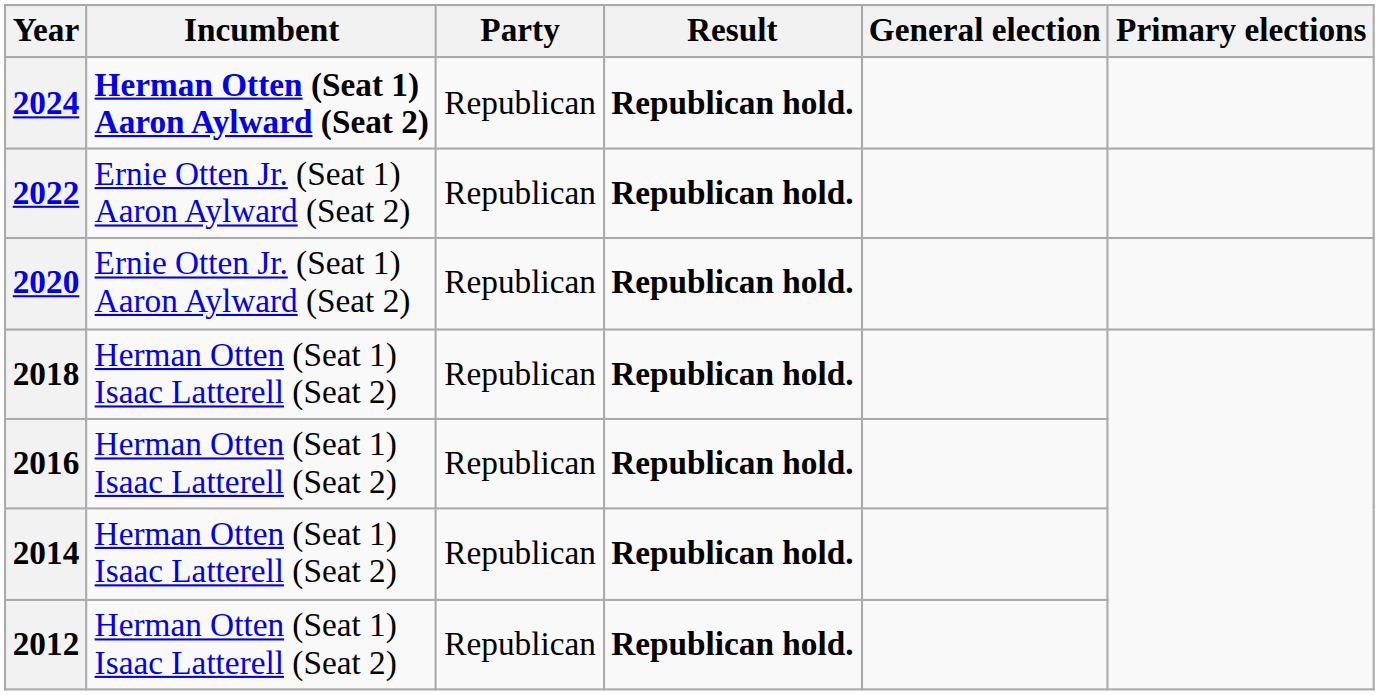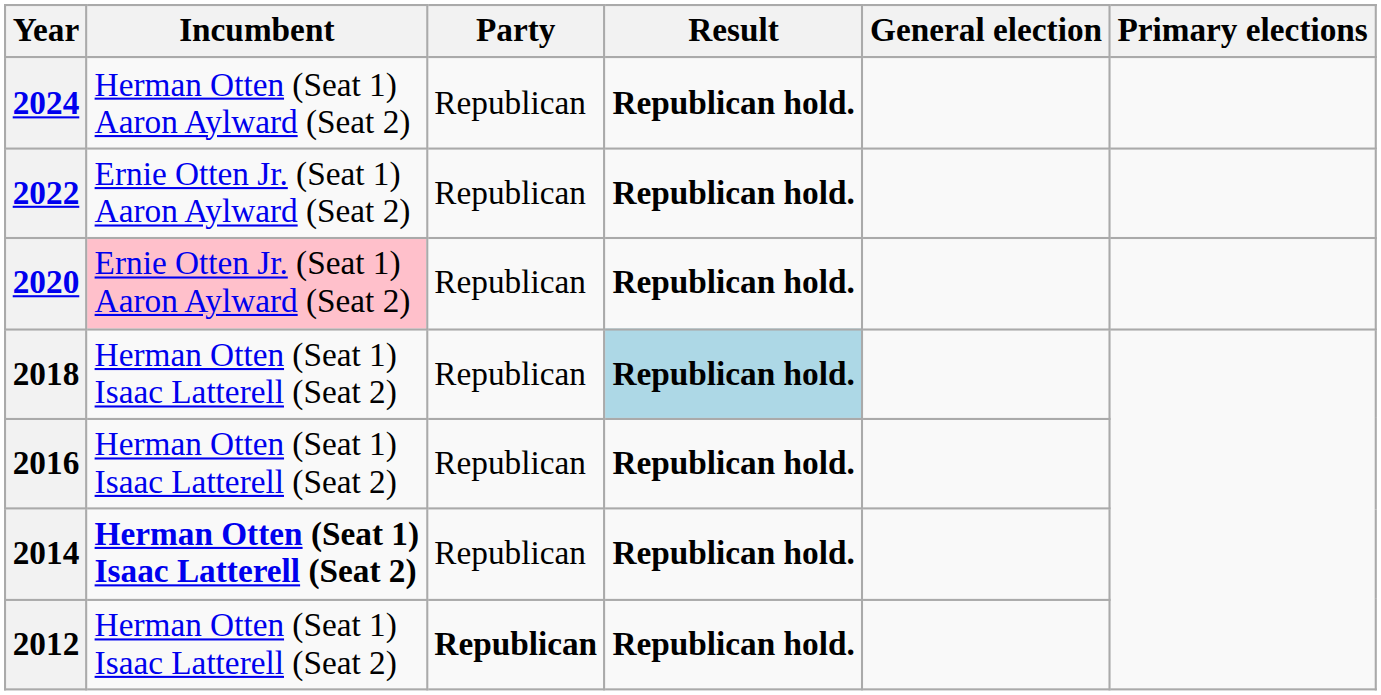(262, 102) bold -> (253, 102) normal
(253, 282) no background -> (253, 282) pink background
(732, 373) no background -> (734, 373) lightblue background
(246, 553) normal -> (257, 553) bold
(520, 643) normal -> (516, 643) bold
